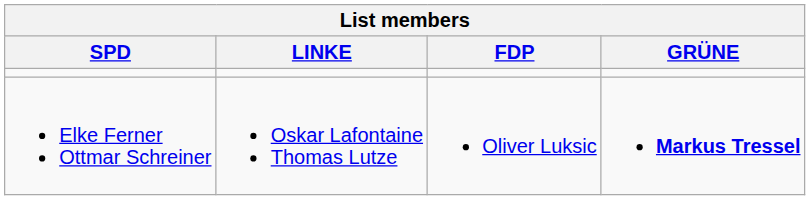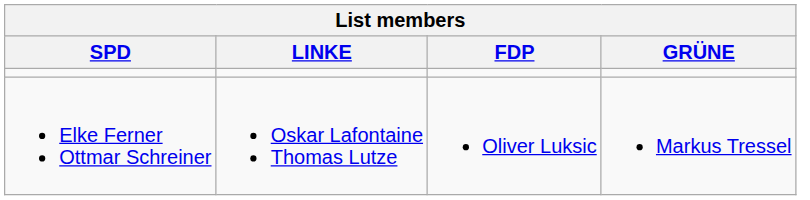(703, 147) bold -> (699, 147) normal
